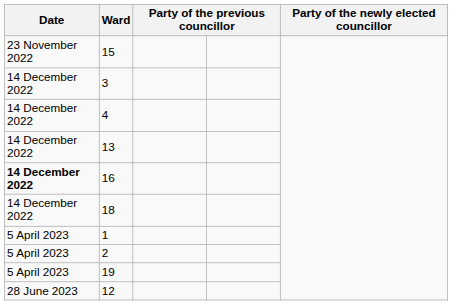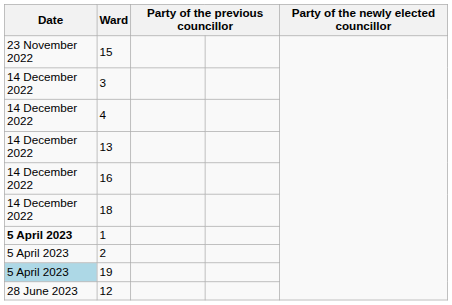(43, 178) bold -> (42, 178) normal
(38, 235) normal -> (40, 235) bold
(38, 272) no background -> (38, 272) lightblue background
